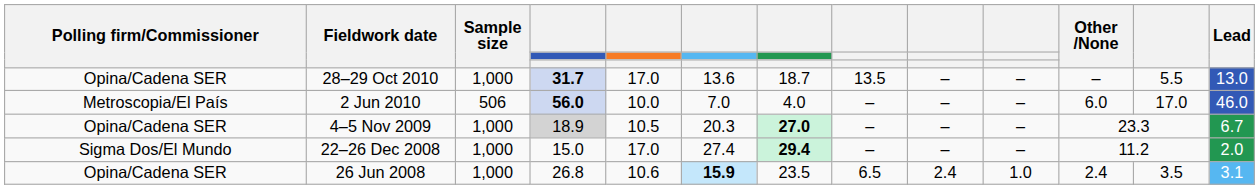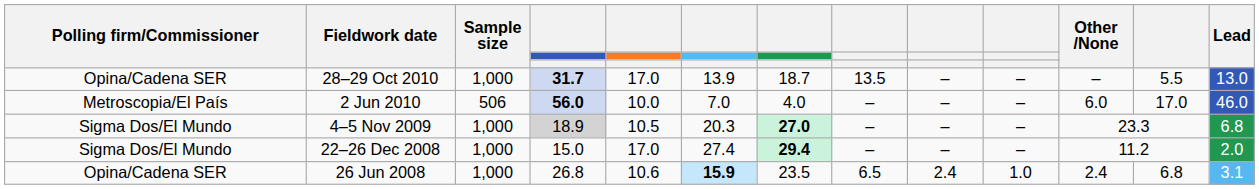(719, 79) 13.6 -> (719, 79) 13.9
(155, 126) Opina/Cadena SER -> (155, 126) Sigma Dos/El Mundo
(1232, 126) 6.7 -> (1232, 126) 6.8
(1171, 173) 3.5 -> (1171, 173) 6.8
